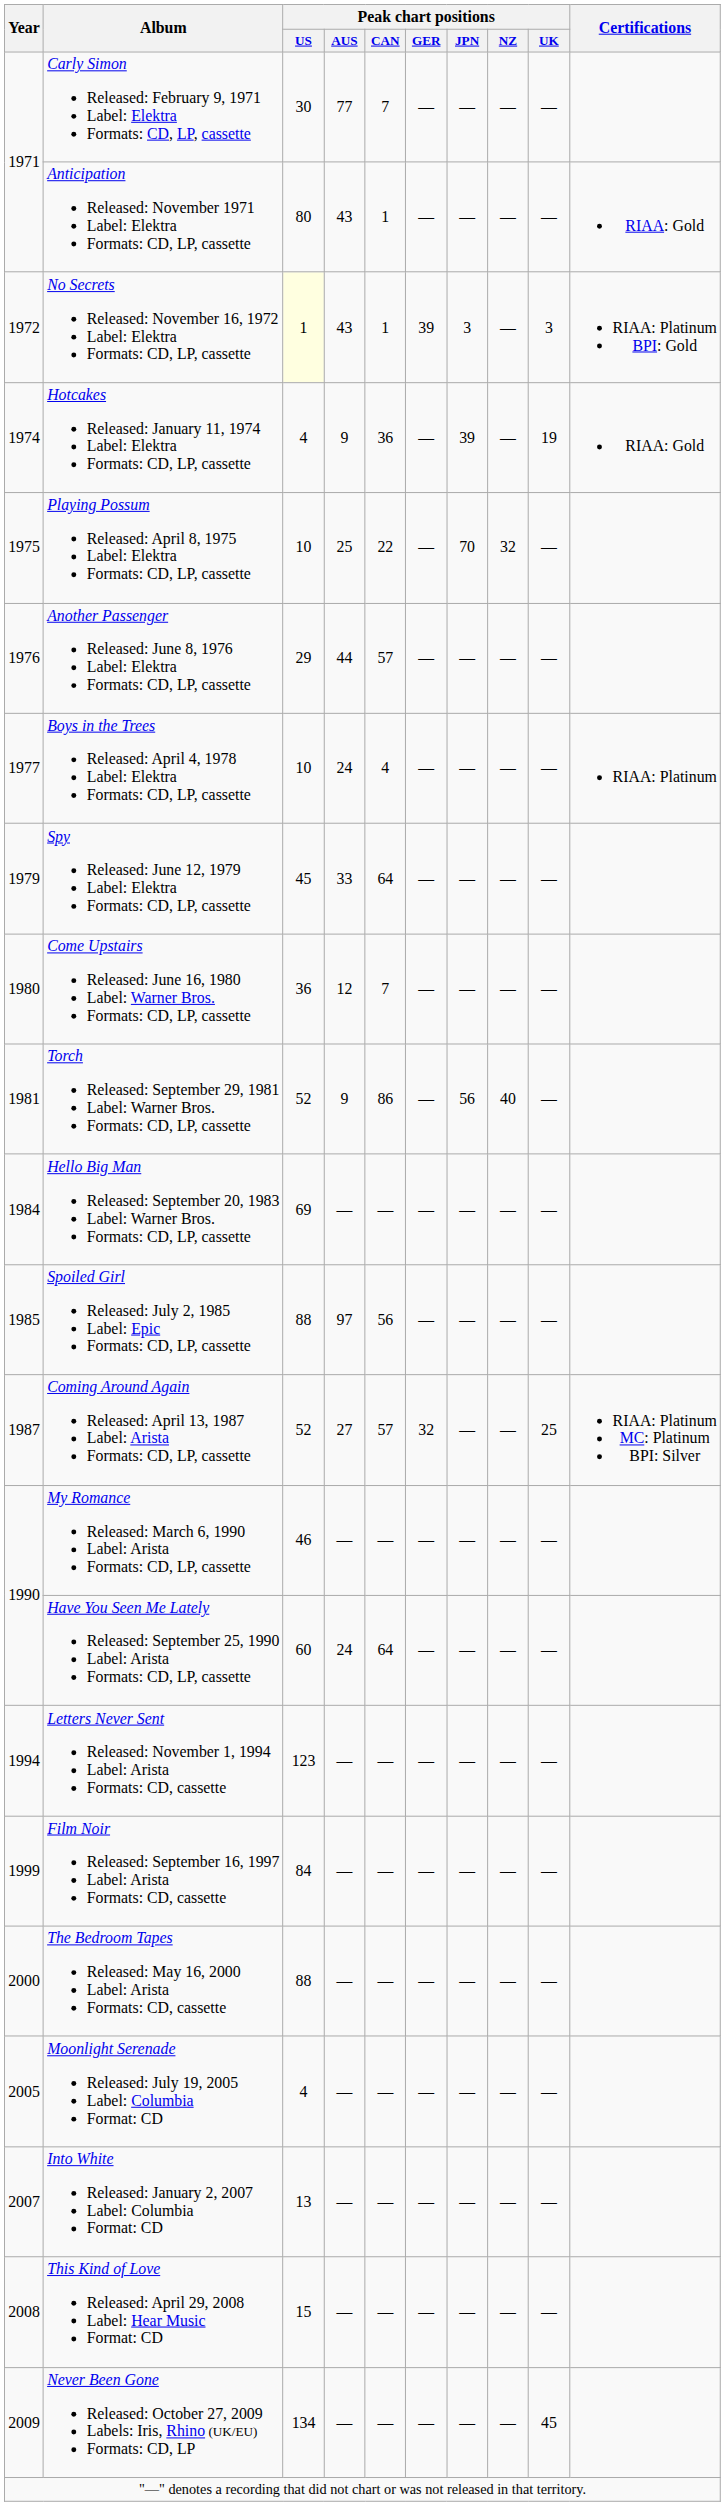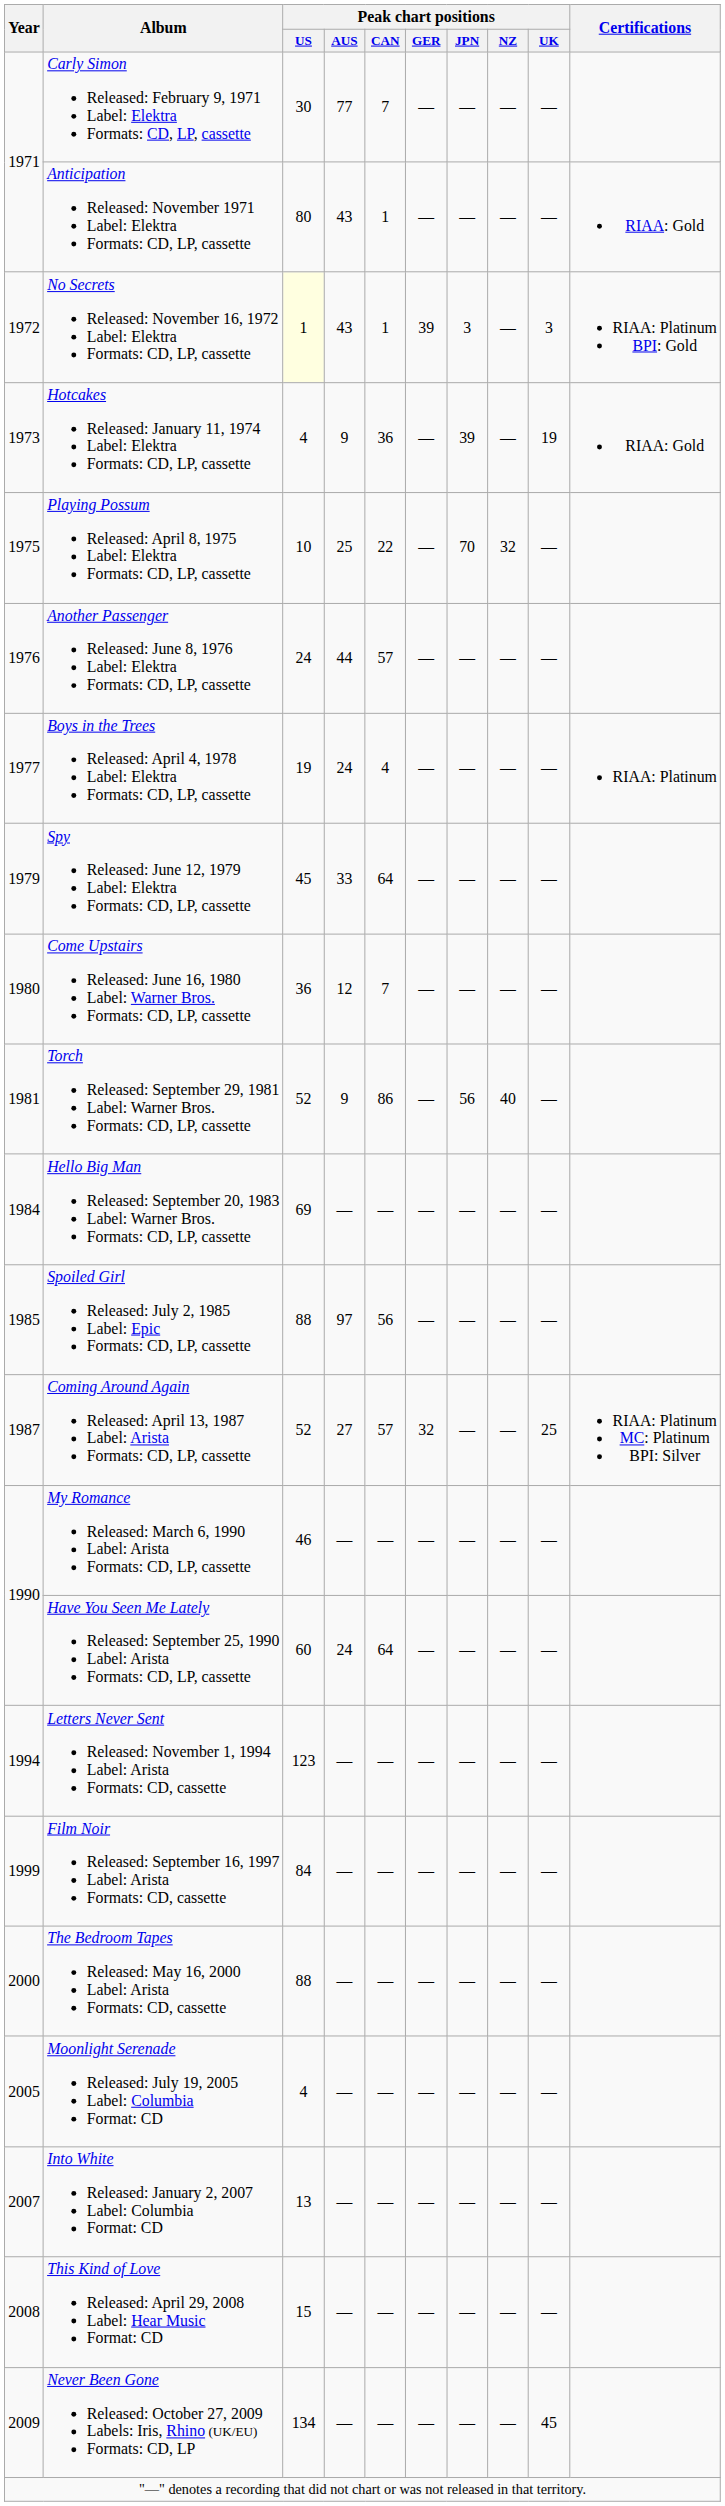(24, 437) 1974 -> (24, 437) 1973
(304, 658) 29 -> (304, 658) 24
(304, 768) 10 -> (304, 768) 19
